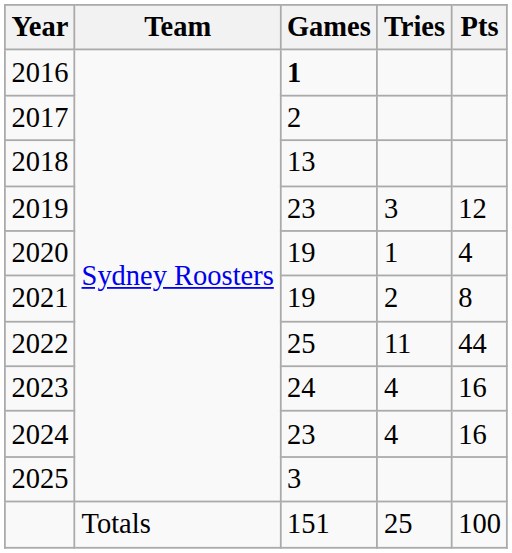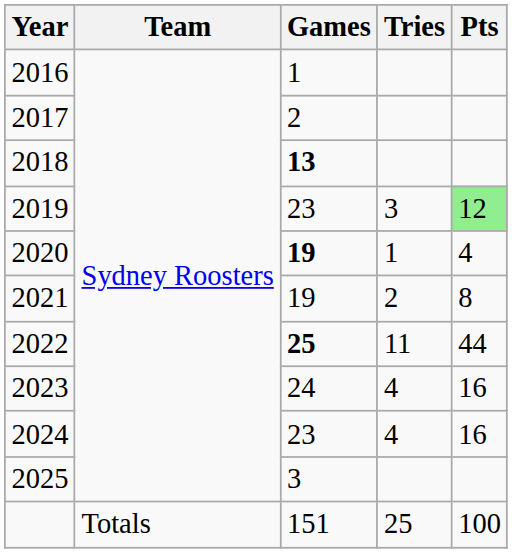(294, 72) bold -> (294, 72) normal
(301, 162) normal -> (301, 162) bold
(472, 207) no background -> (472, 207) lightgreen background
(301, 252) normal -> (301, 252) bold
(301, 343) normal -> (301, 343) bold
